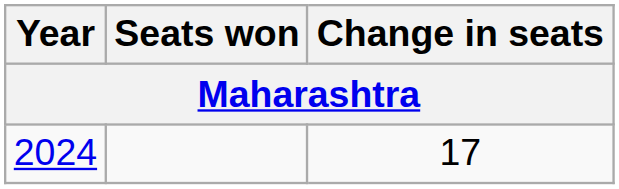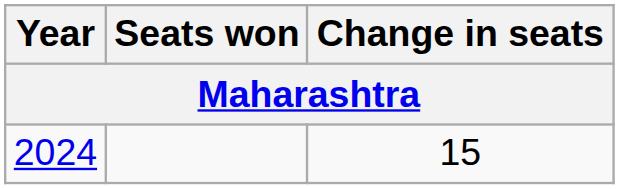(460, 152) 17 -> (460, 152) 15
